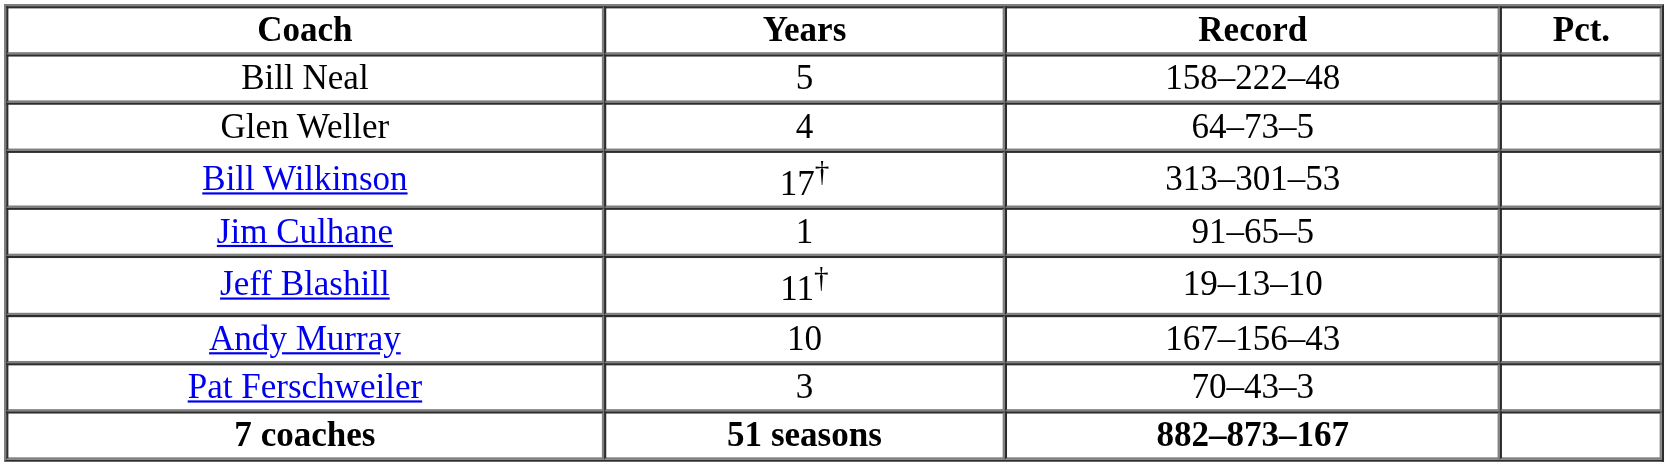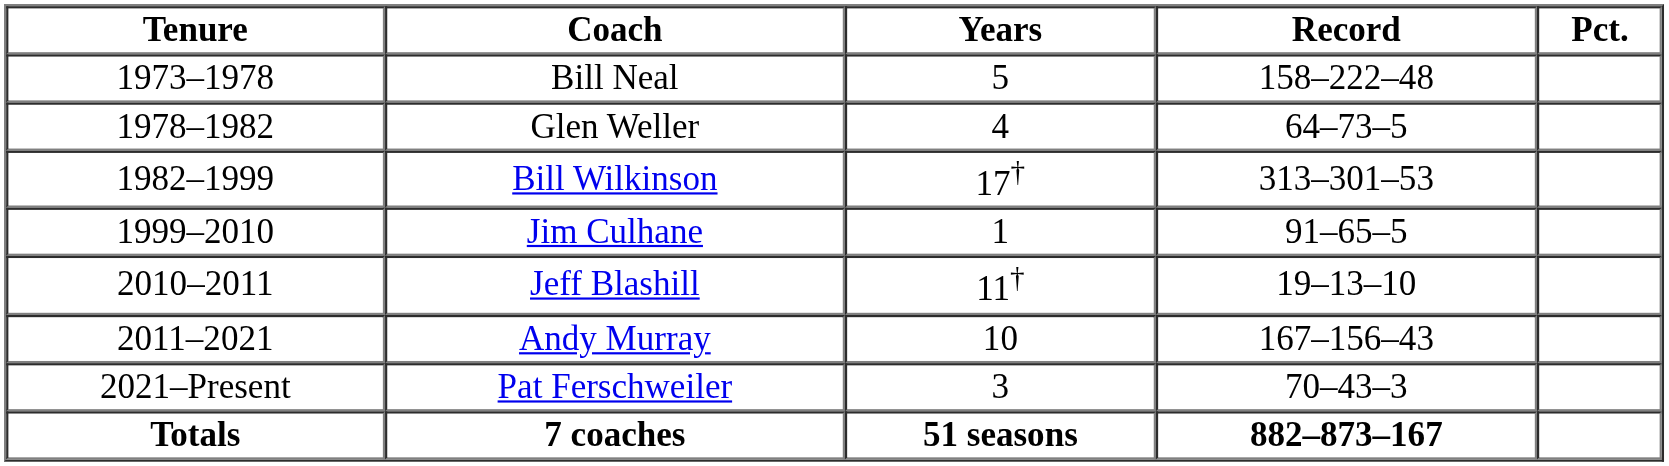+ column: (195, 29)
